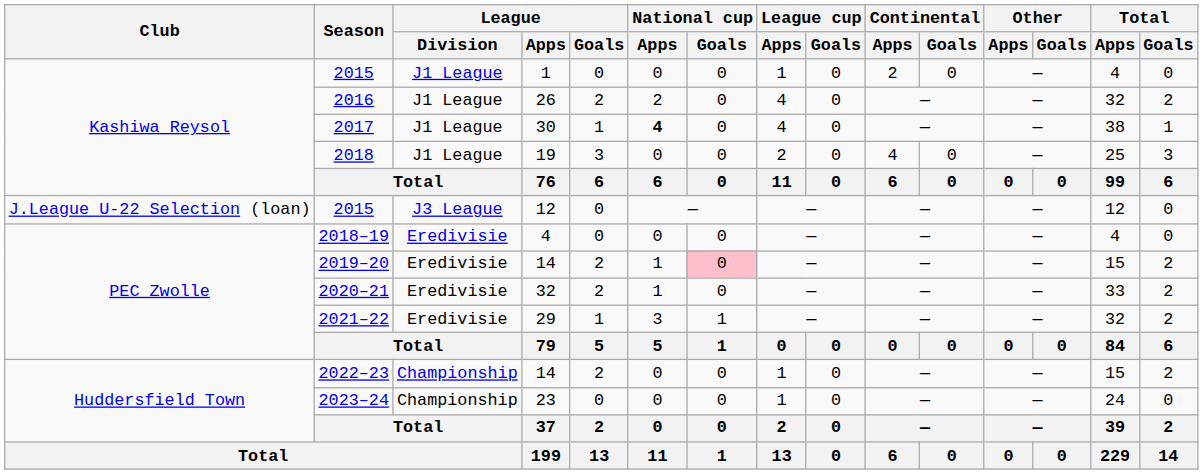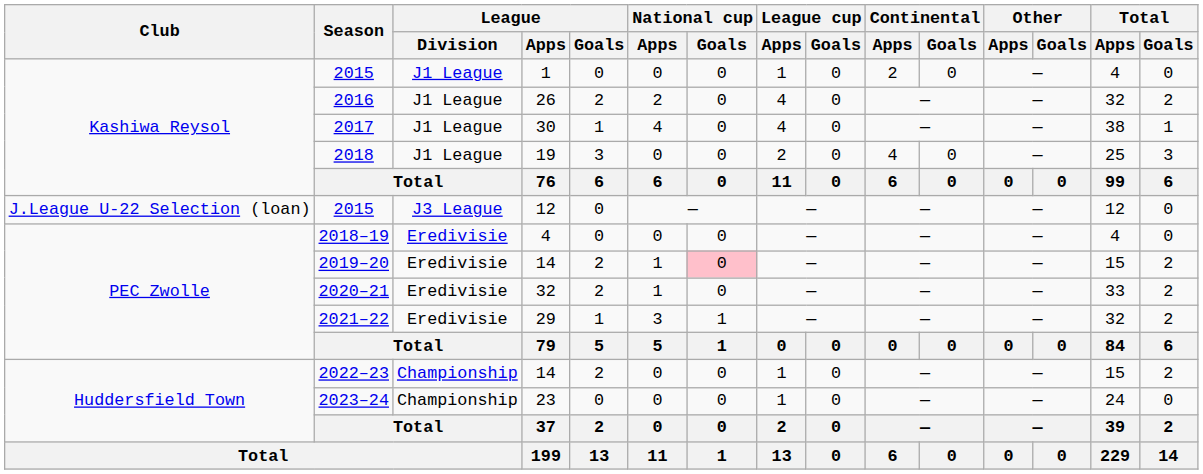(657, 128) bold -> (657, 128) normal
